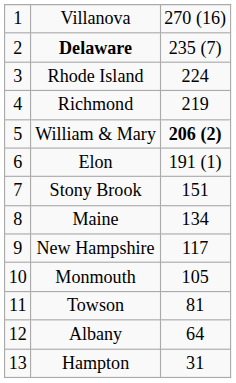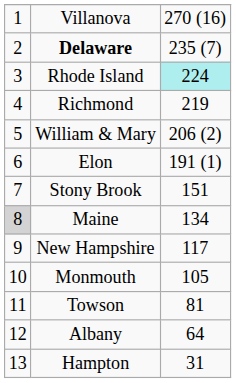(195, 76) no background -> (195, 76) paleturquoise background
(195, 133) bold -> (195, 133) normal
(18, 219) no background -> (18, 219) lightgrey background
